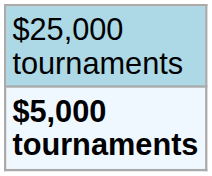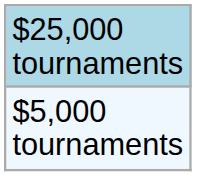(105, 128) bold -> (98, 128) normal
